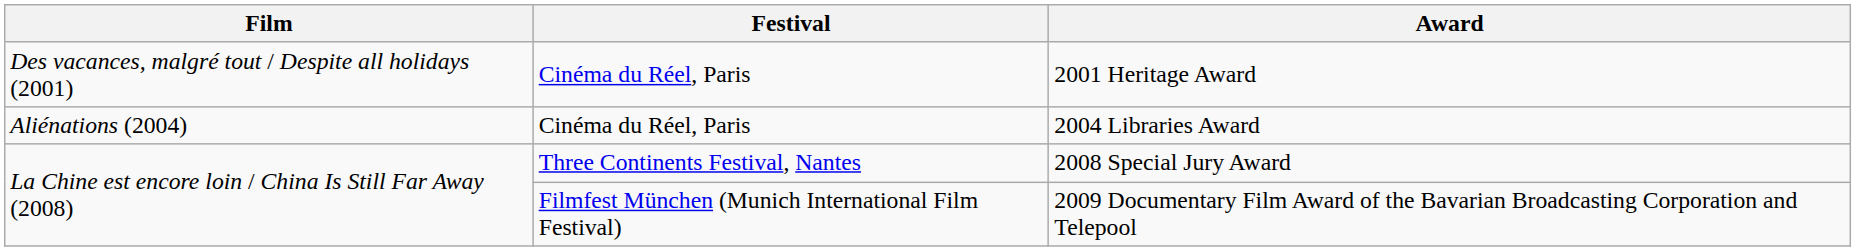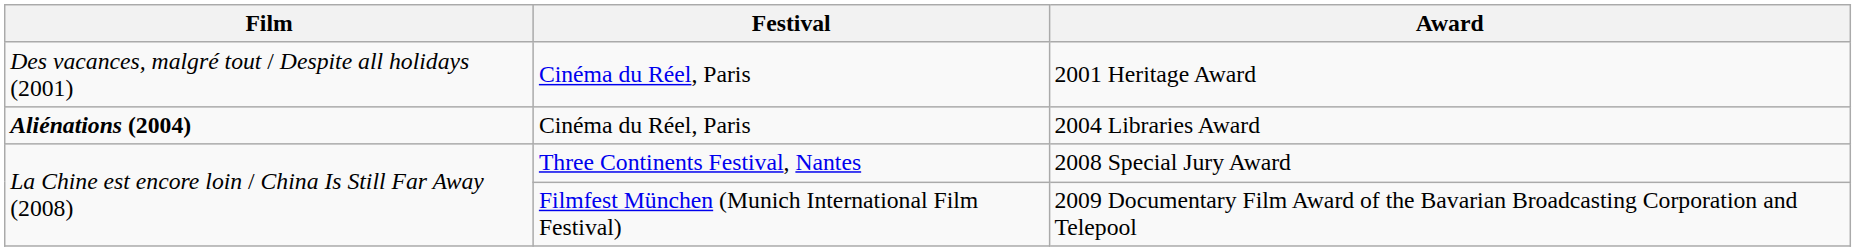(99, 125) normal -> (101, 125) bold
